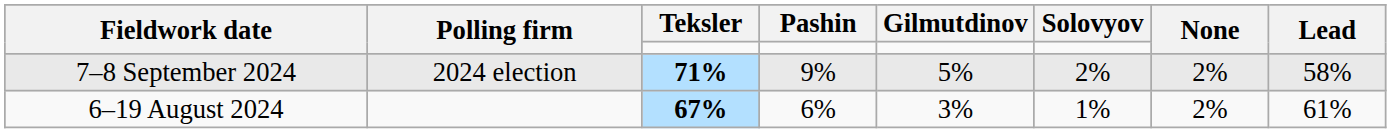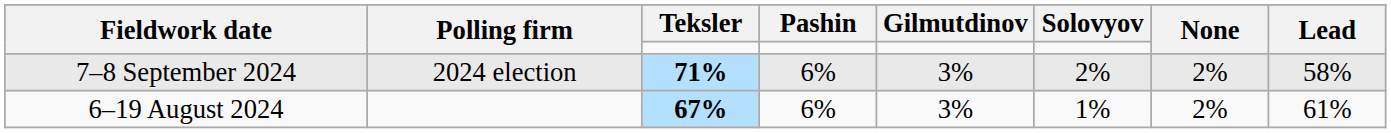(818, 72) 9% -> (818, 72) 6%
(955, 72) 5% -> (955, 72) 3%
